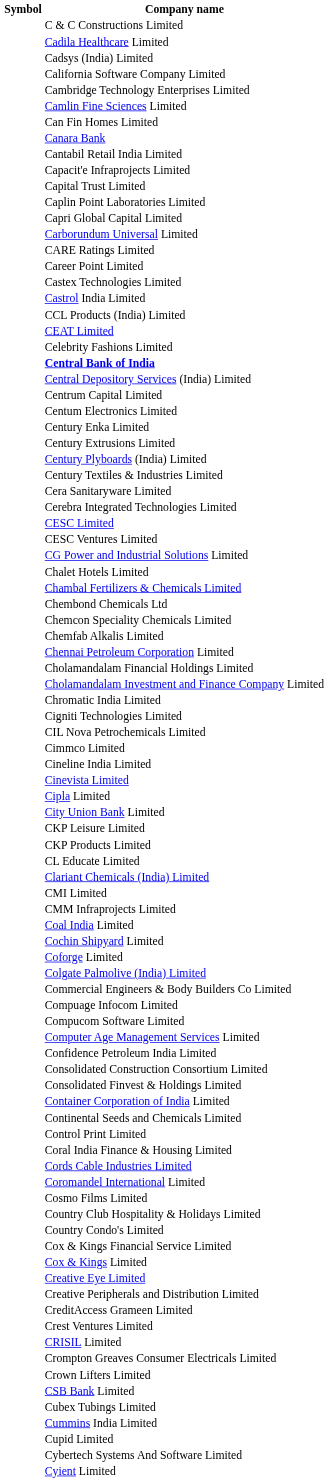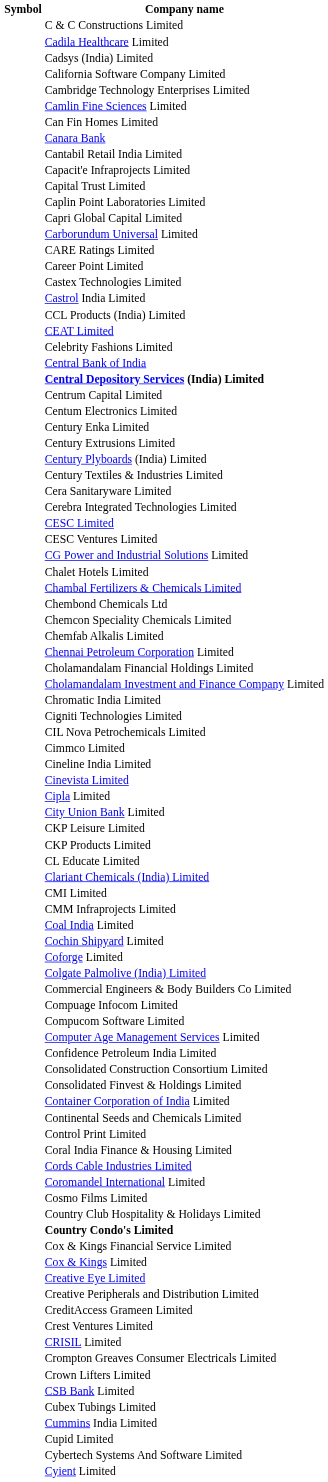(100, 363) bold -> (96, 363) normal
(148, 379) normal -> (154, 379) bold
(104, 1230) normal -> (109, 1230) bold
